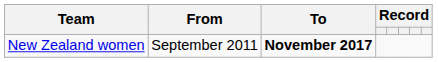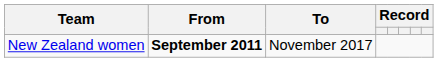(205, 45) normal -> (207, 45) bold
(318, 45) bold -> (321, 45) normal
